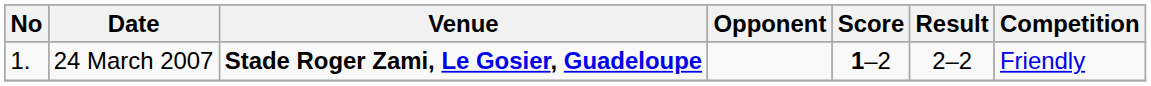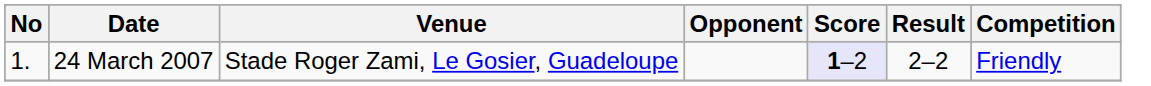(463, 61) bold -> (451, 61) normal
(871, 61) no background -> (847, 61) lavender background
